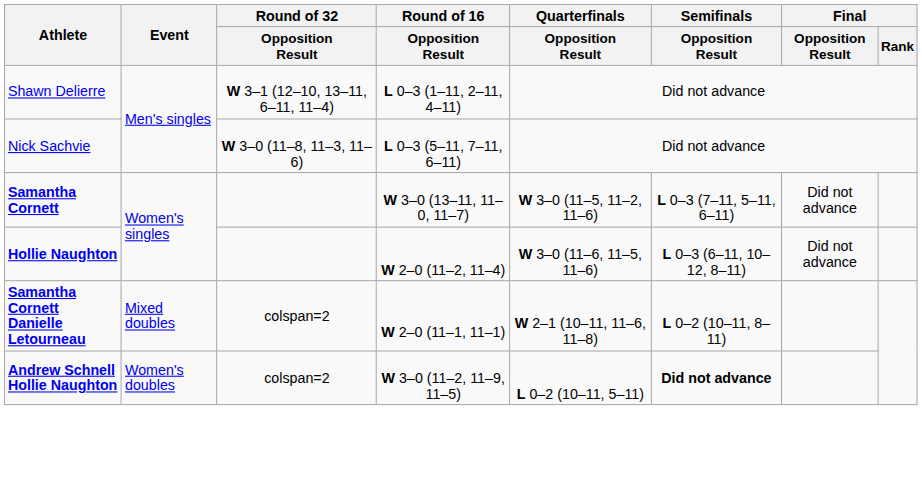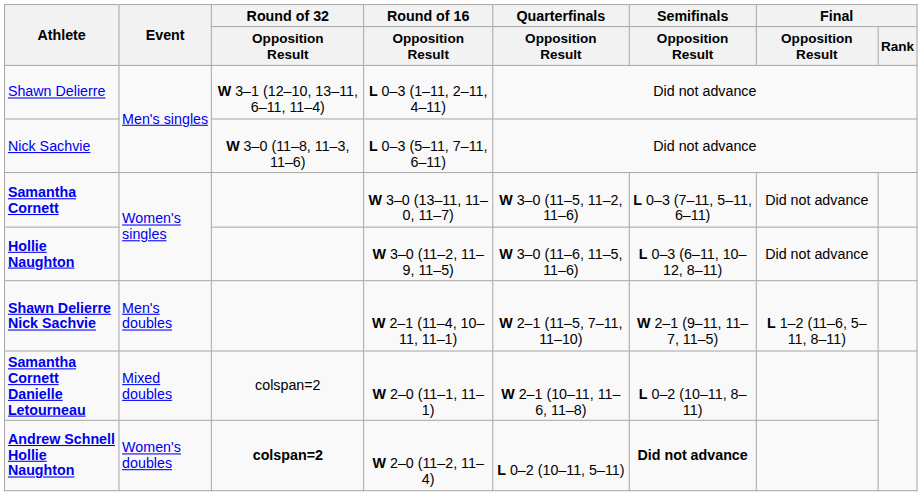(443, 269) W 2–0 (11–2, 11–4) -> (428, 261) W 3–0 (11–2, 11–9, 11–5)
+ row: (59, 316)
(297, 377) normal -> (288, 455) bold
(443, 385) W 3–0 (11–2, 11–9, 11–5) -> (428, 471) W 2–0 (11–2, 11–4)
